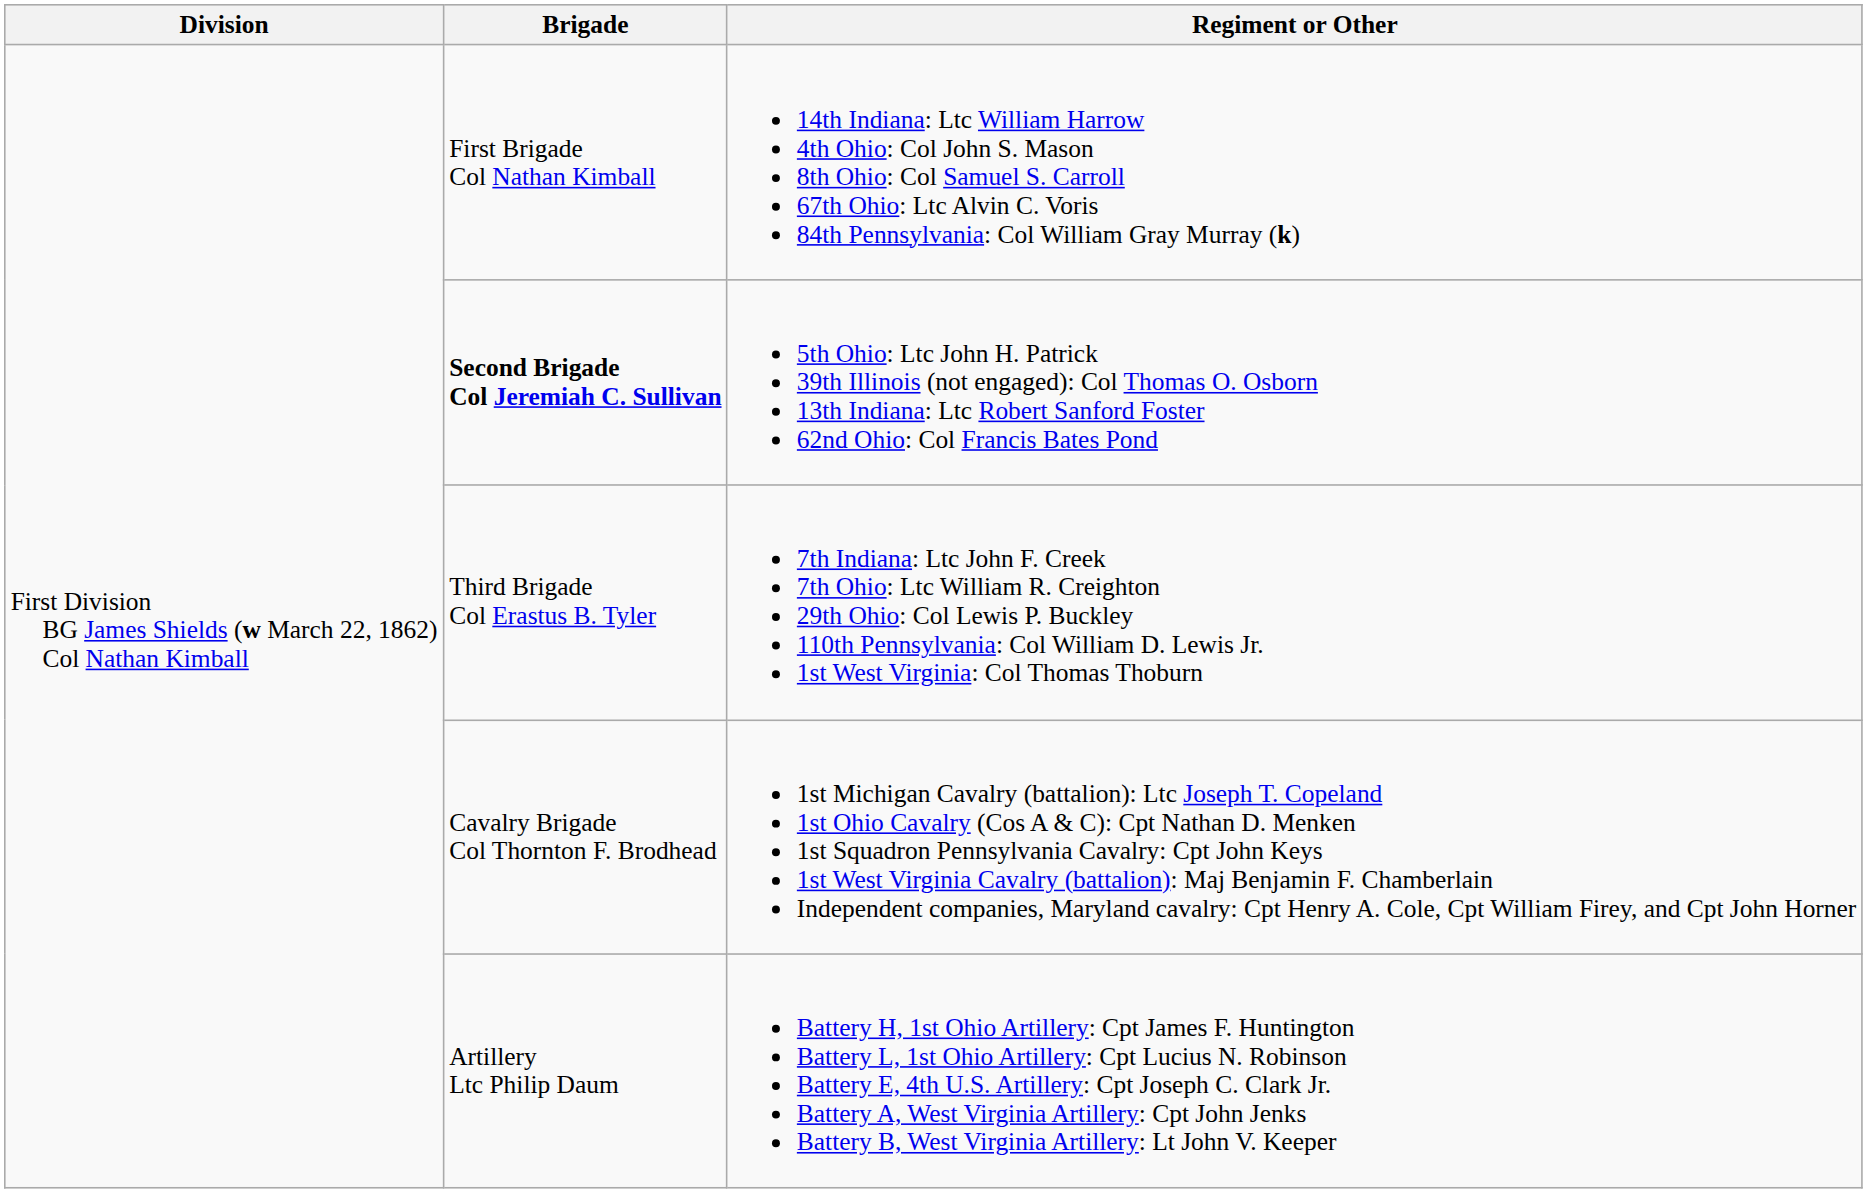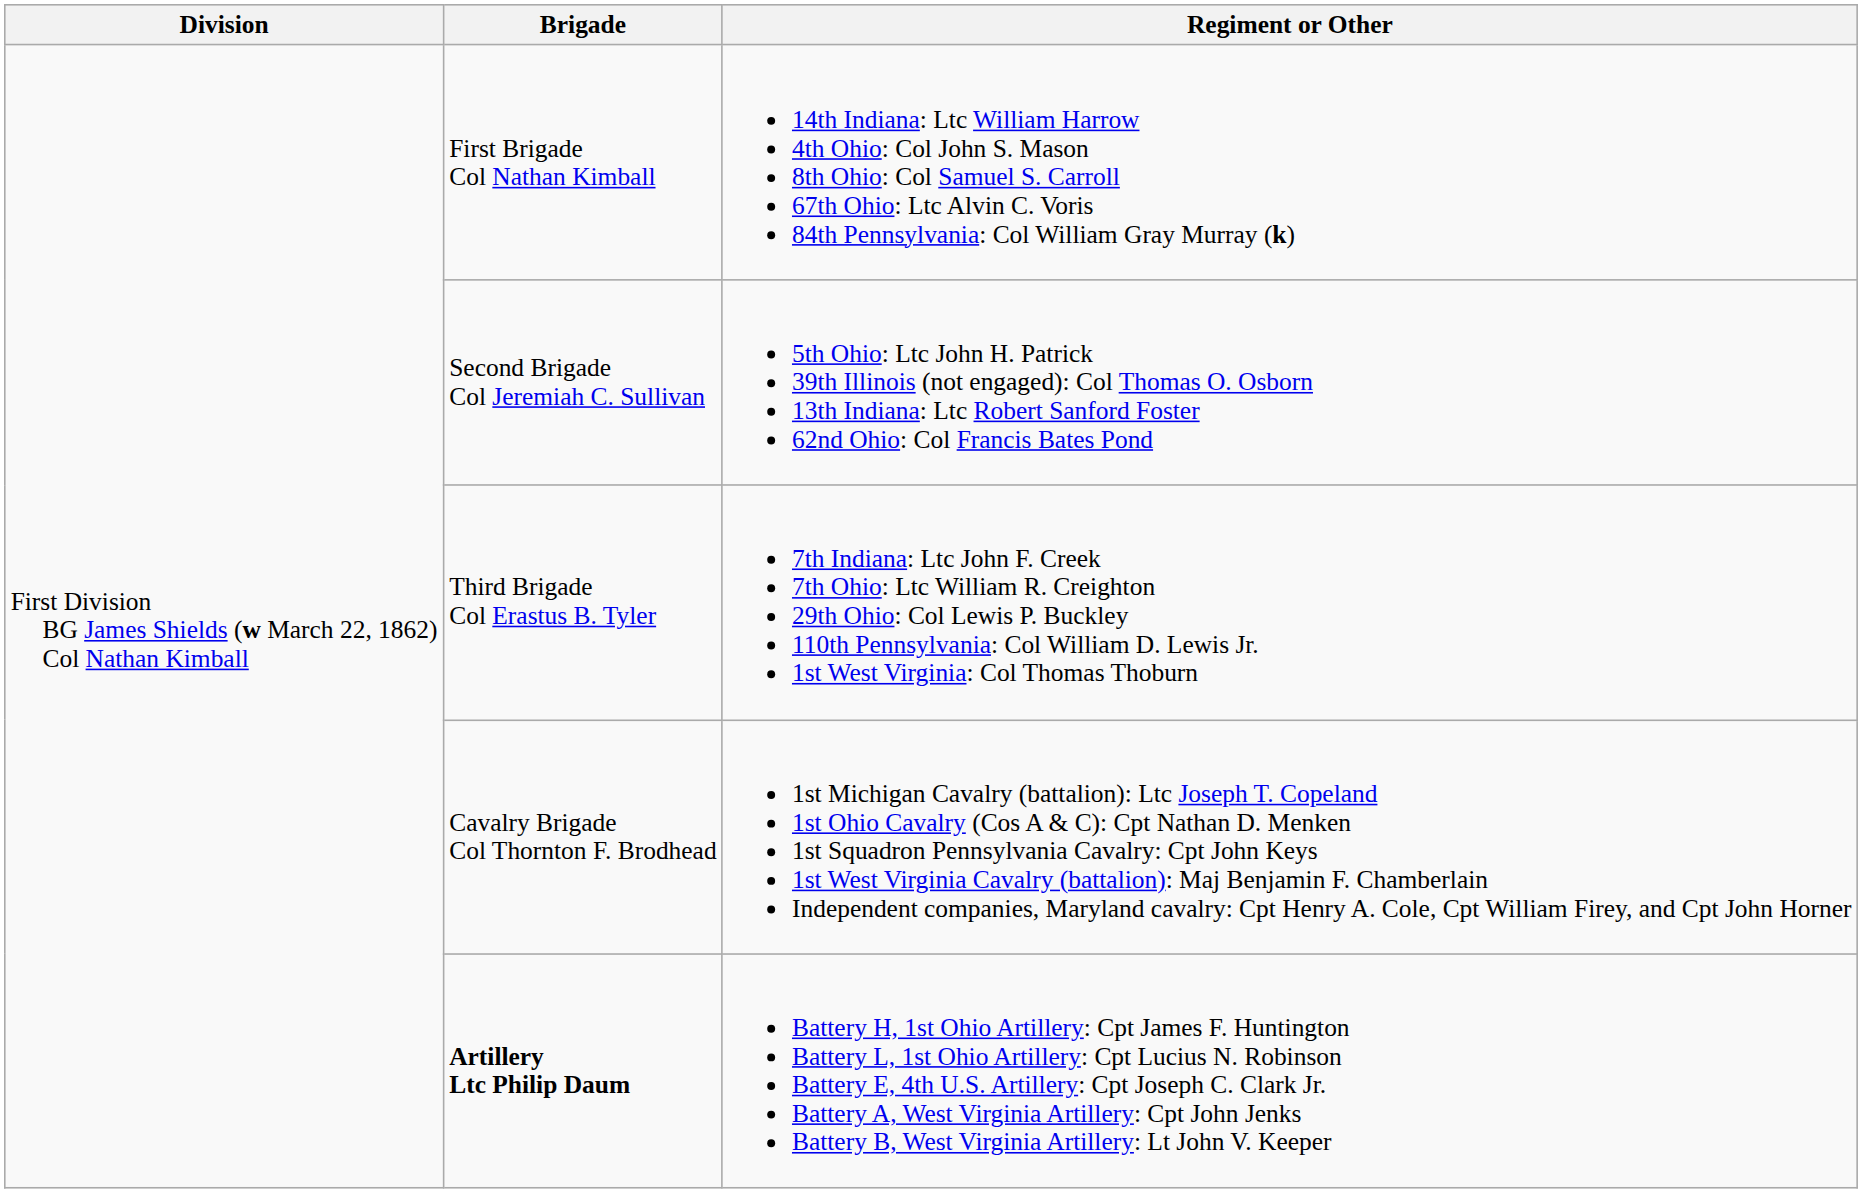(585, 382) bold -> (577, 382) normal
(534, 1070) normal -> (540, 1070) bold
